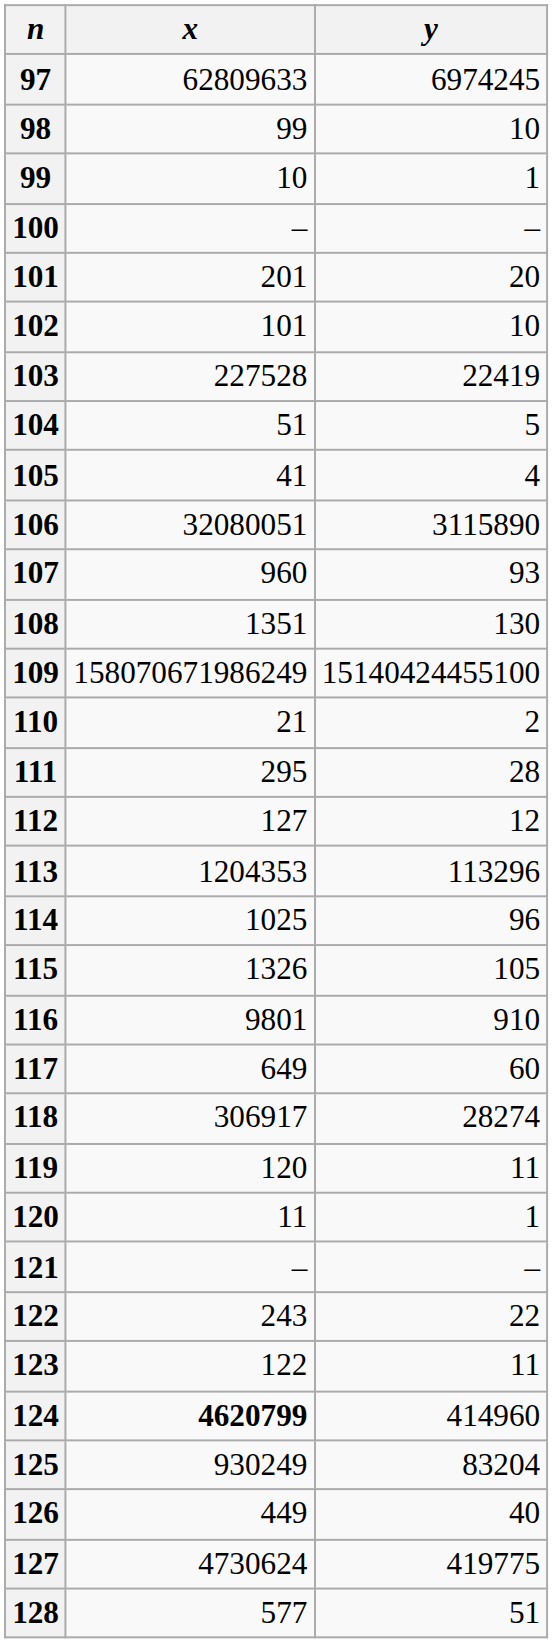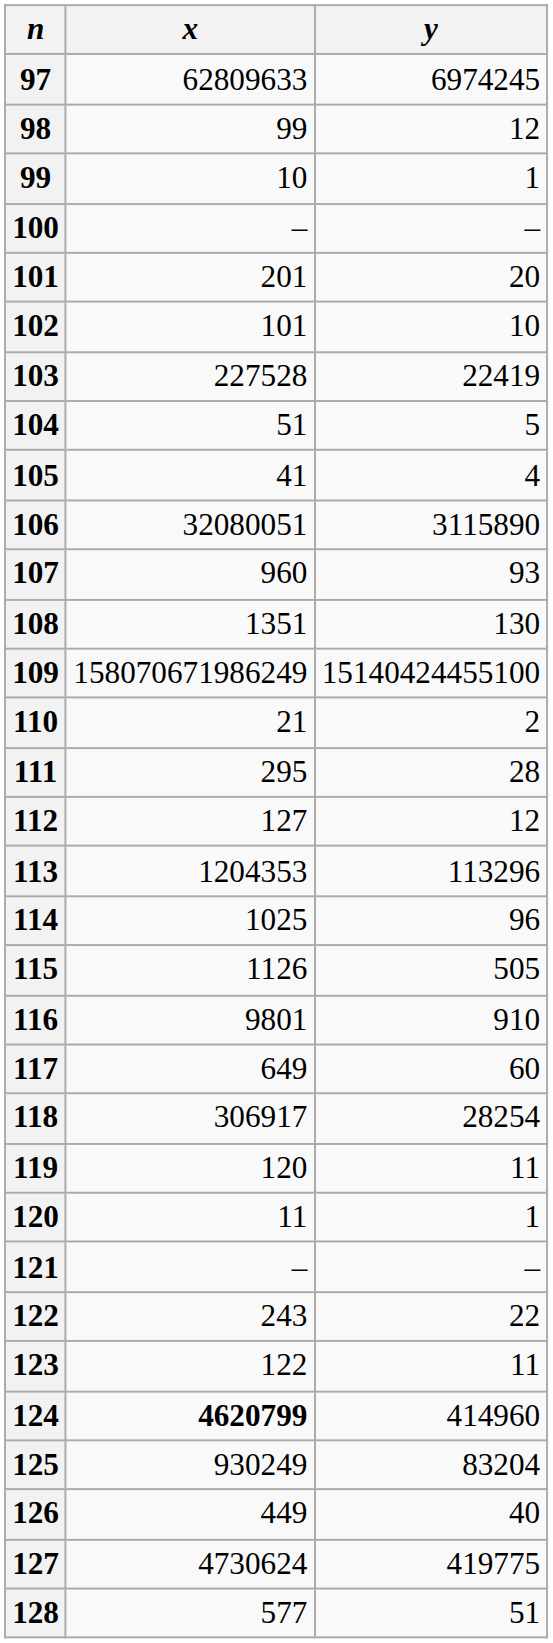(525, 128) 10 -> (525, 128) 12
(276, 969) 1326 -> (277, 969) 1126
(517, 969) 105 -> (517, 969) 505
(501, 1118) 28274 -> (501, 1118) 28254
